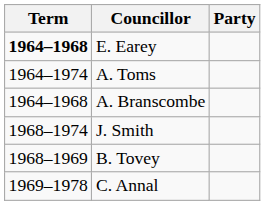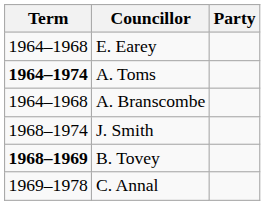(48, 46) bold -> (48, 46) normal
(48, 74) normal -> (48, 74) bold
(48, 158) normal -> (48, 158) bold
